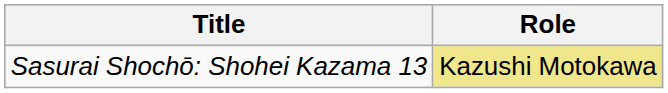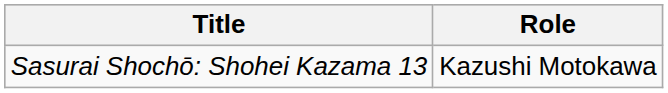(548, 66) khaki background -> (548, 66) no background
